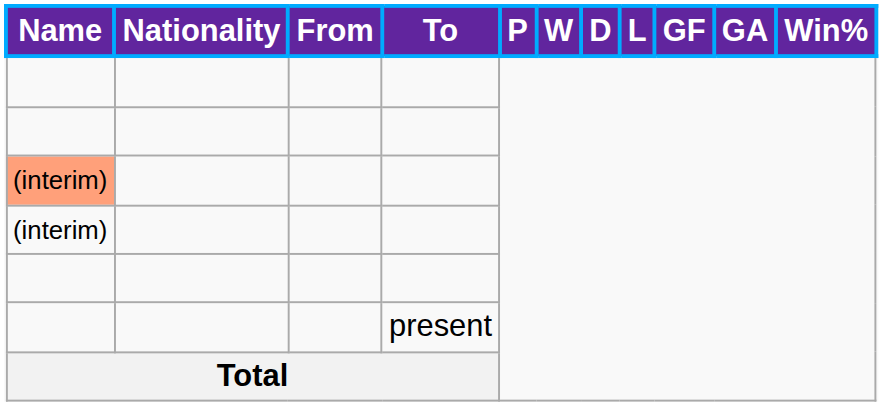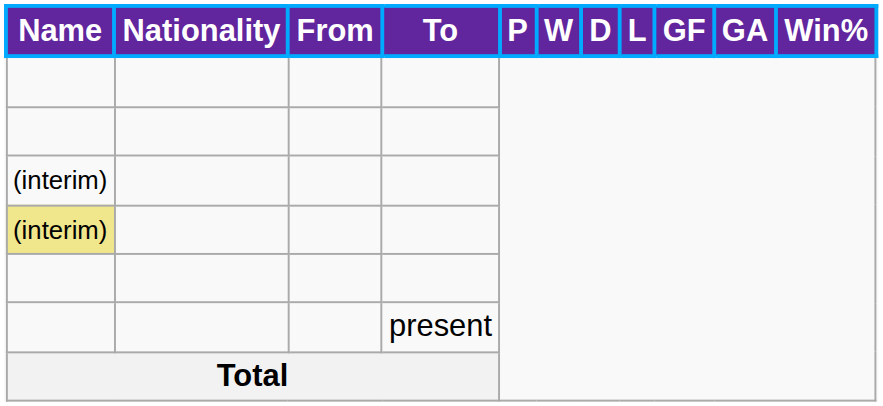(60, 181) lightsalmon background -> (60, 181) no background
(60, 230) no background -> (60, 230) khaki background
